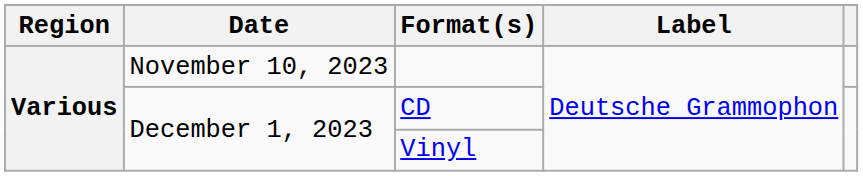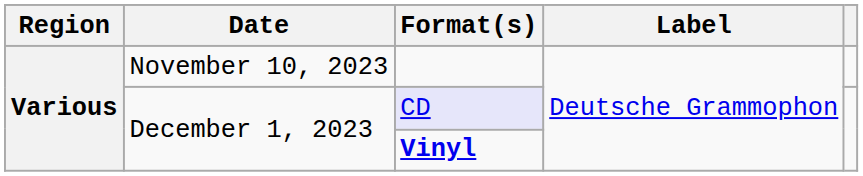(415, 108) no background -> (415, 108) lavender background
(438, 150) normal -> (438, 150) bold
